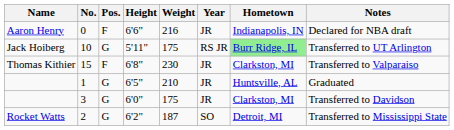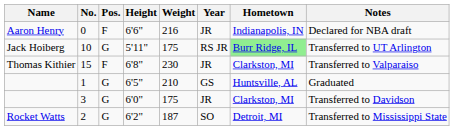(206, 82) JR -> (207, 82) GS
